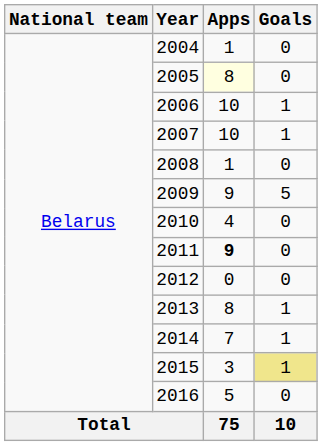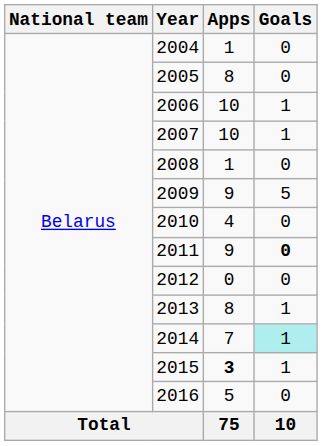(229, 77) lightyellow background -> (229, 77) no background
(229, 251) bold -> (229, 251) normal
(286, 251) normal -> (286, 251) bold
(286, 338) no background -> (286, 338) paleturquoise background
(229, 368) normal -> (229, 368) bold
(286, 368) khaki background -> (286, 368) no background
